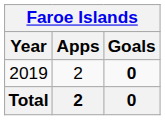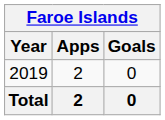(132, 73) bold -> (132, 73) normal
